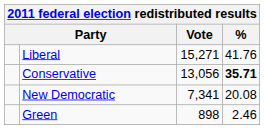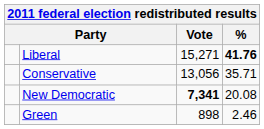(241, 54) normal -> (241, 54) bold
(241, 74) bold -> (241, 74) normal
(203, 94) normal -> (203, 94) bold
